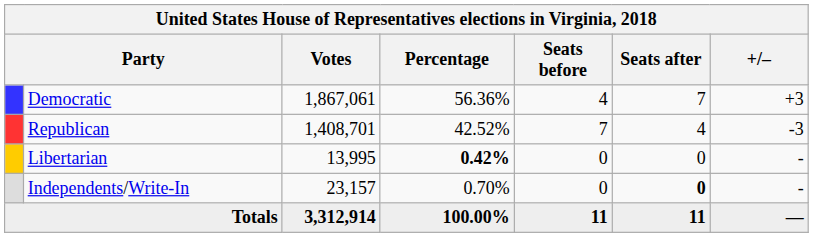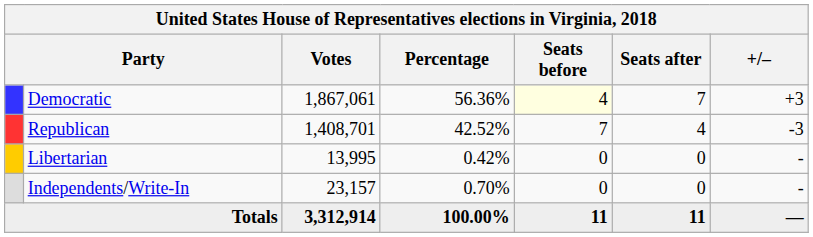(603, 99) no background -> (603, 99) lightyellow background
(485, 159) bold -> (487, 159) normal
(701, 188) bold -> (701, 188) normal
